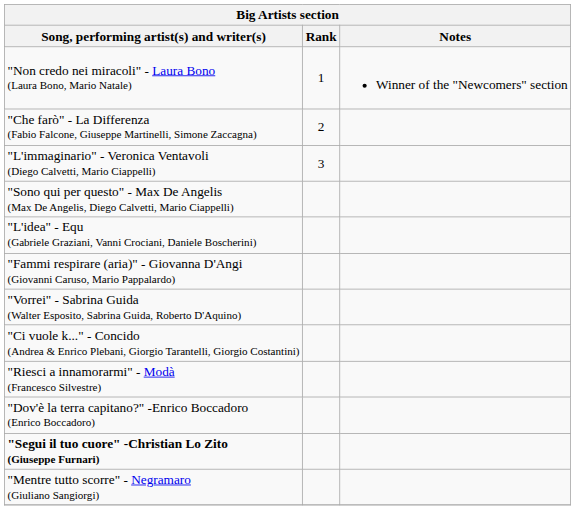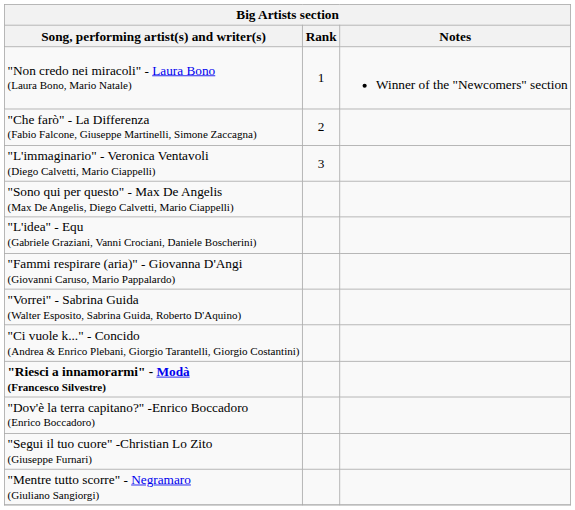(91, 379) normal -> (99, 379) bold
(118, 451) bold -> (110, 451) normal
